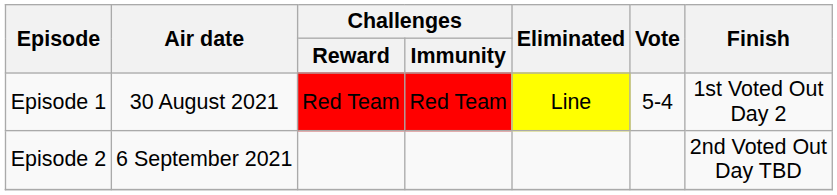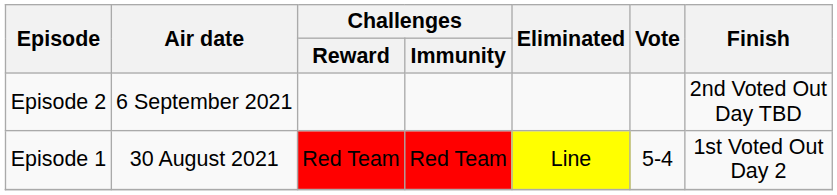rows swapped: (58, 101) <-> (58, 159)
